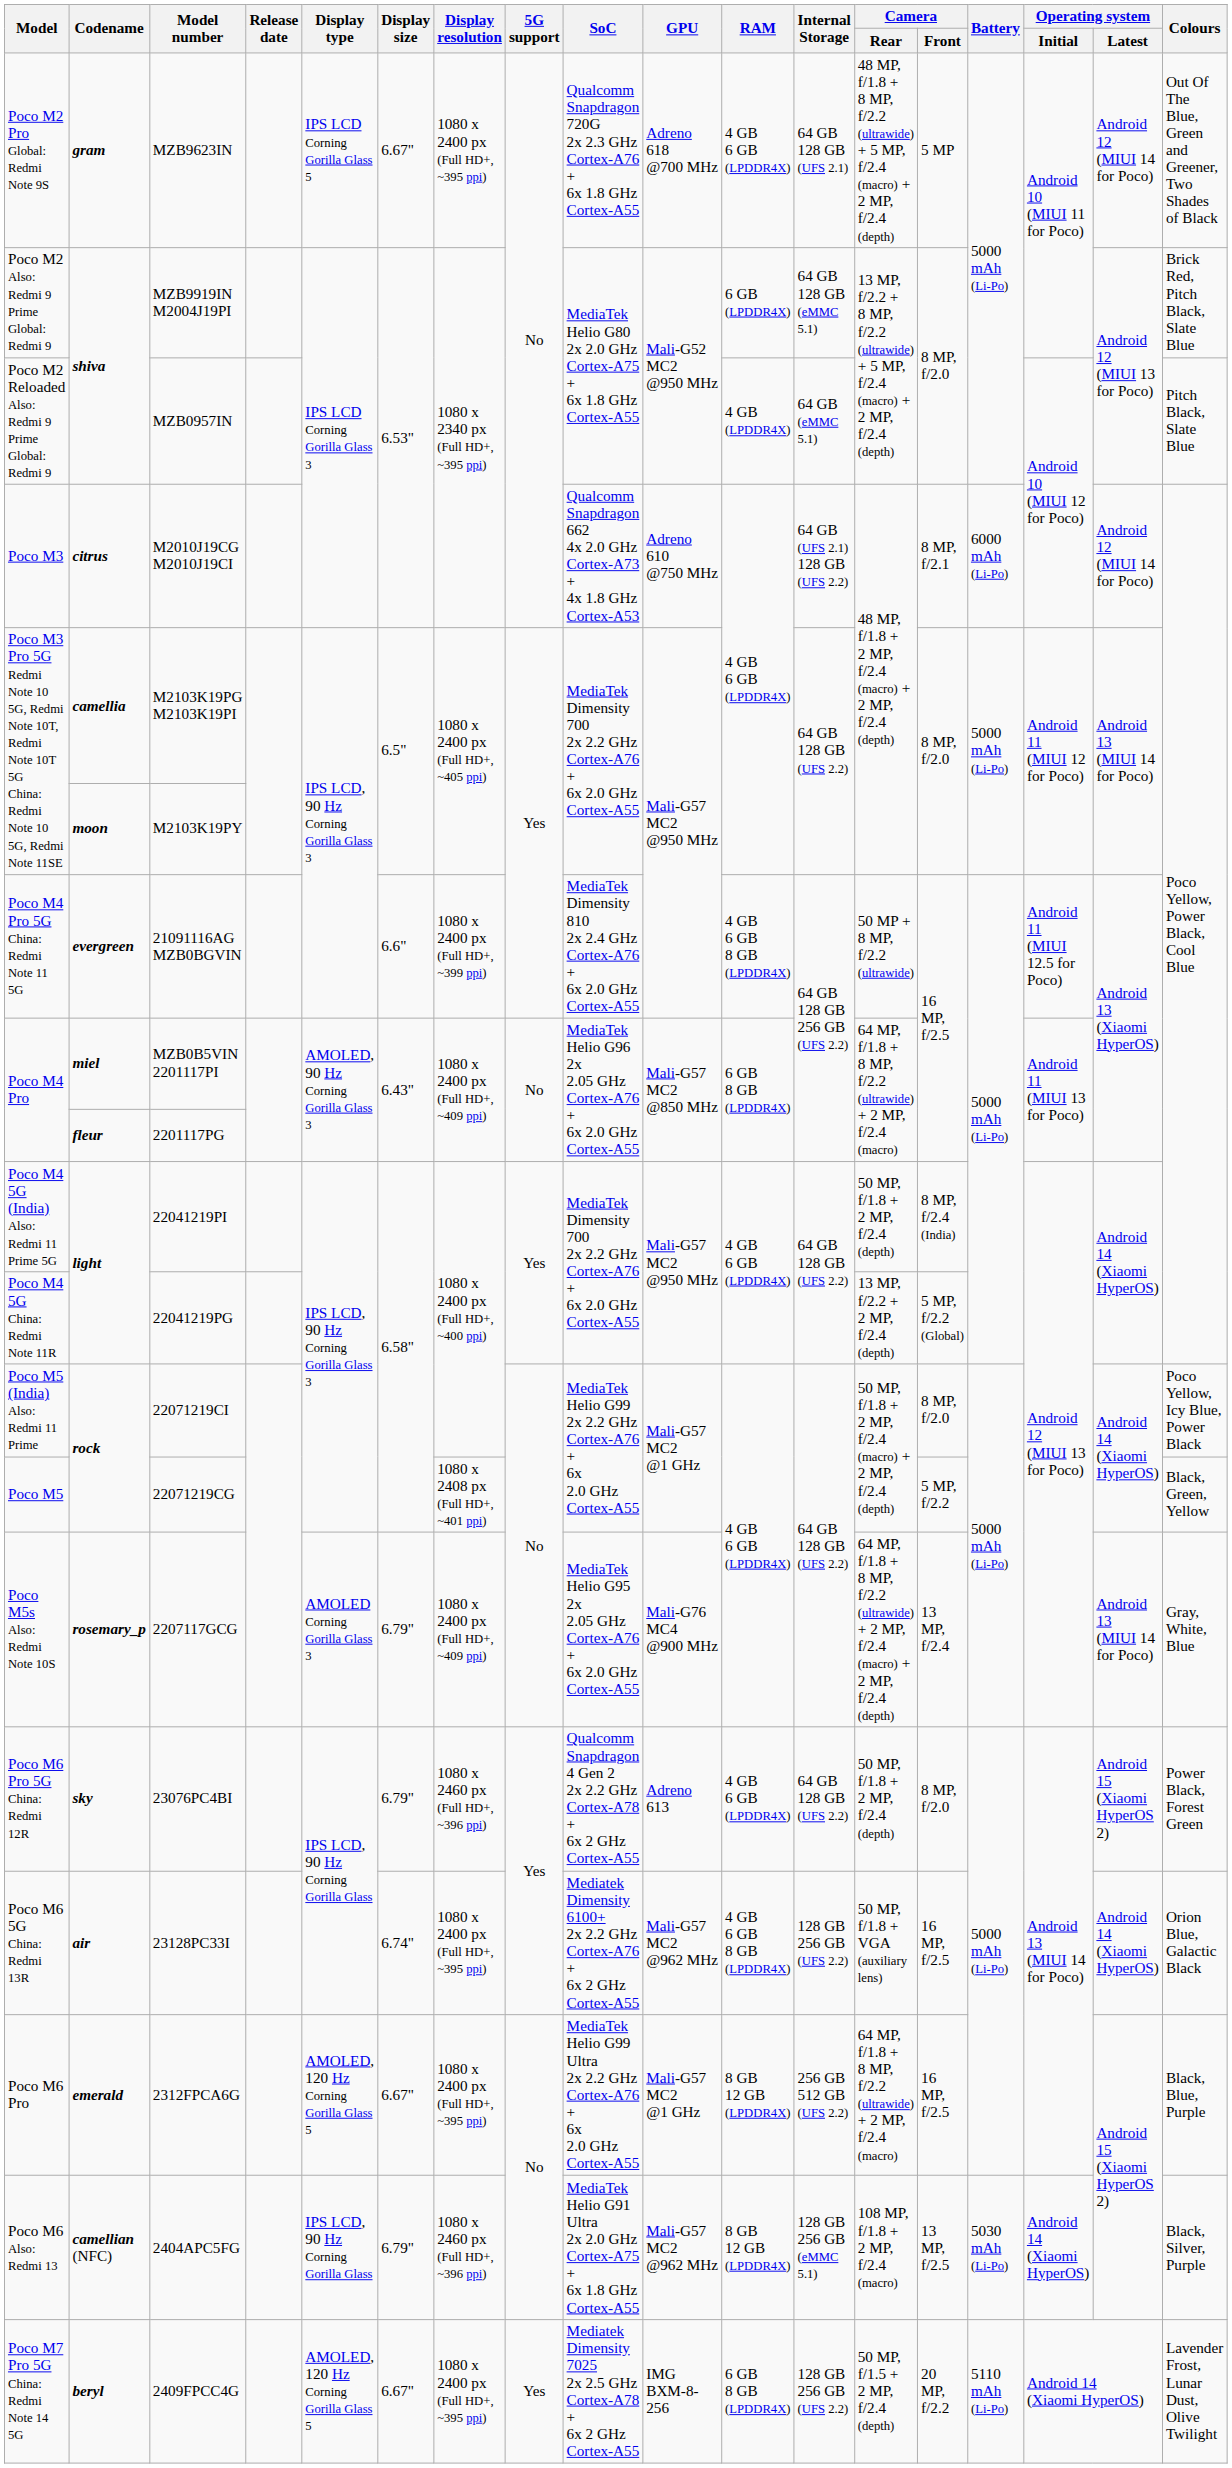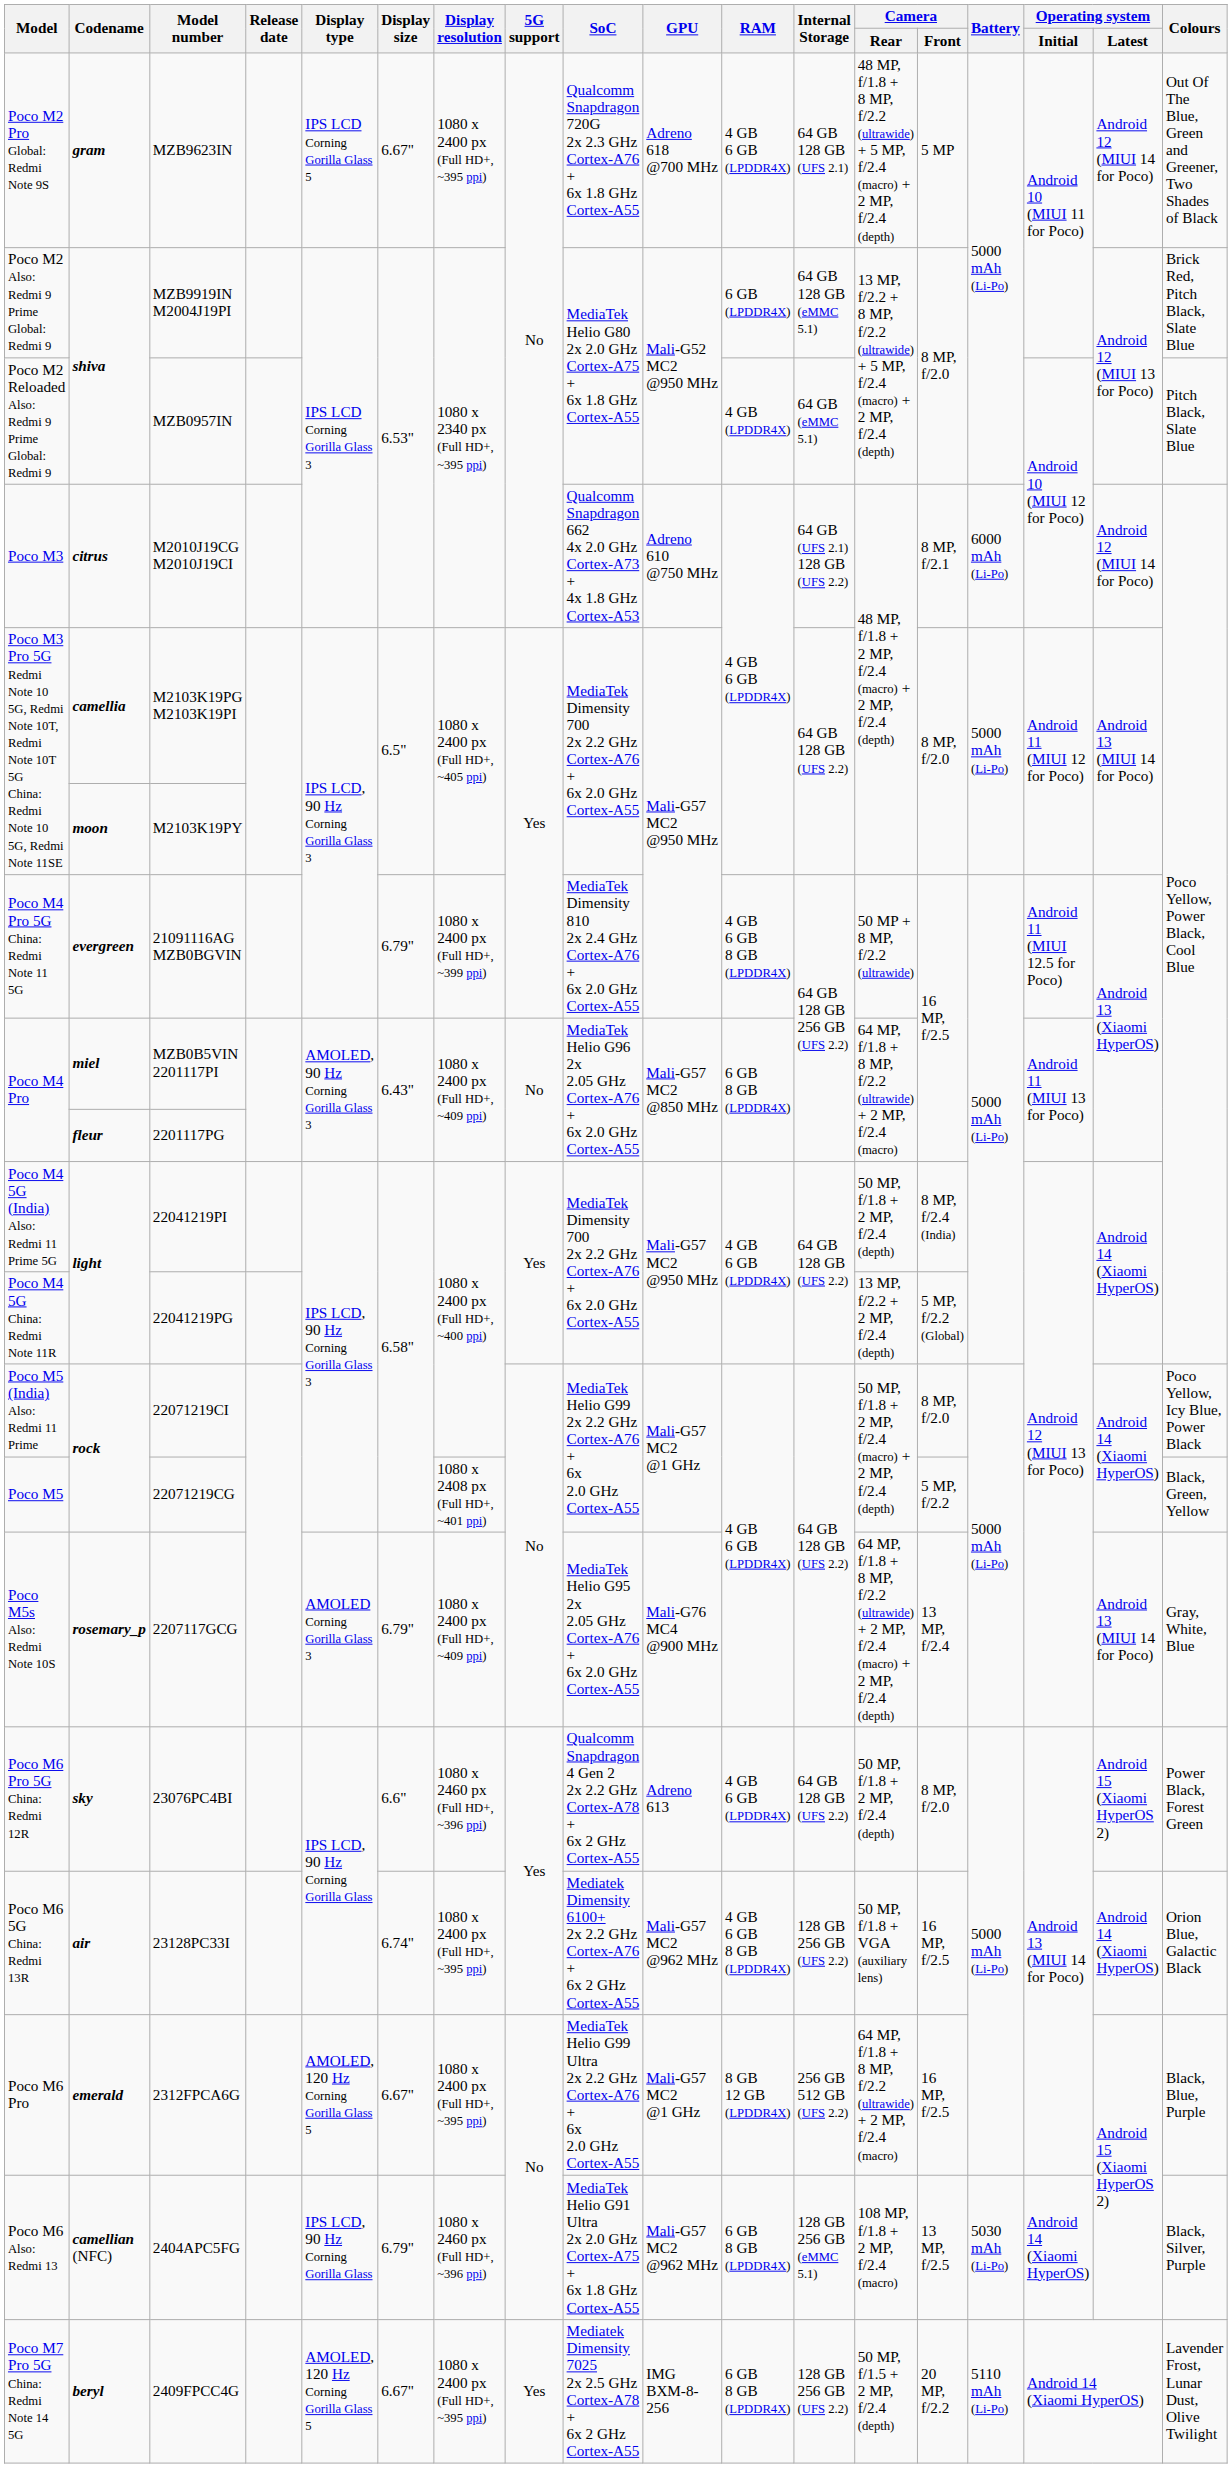(394, 946) 6.6" -> (398, 946) 6.79"
(398, 1798) 6.79" -> (394, 1798) 6.6"
(758, 2247) 8 GB 12 GB (LPDDR4X) -> (758, 2247) 6 GB 8 GB (LPDDR4X)
